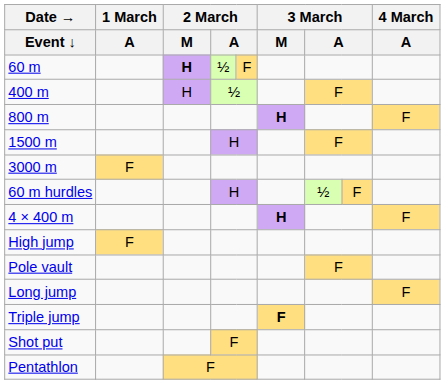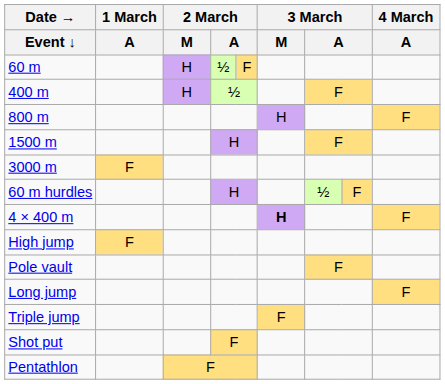(187, 67) bold -> (187, 67) normal
(281, 117) bold -> (281, 117) normal
(281, 317) bold -> (281, 317) normal
